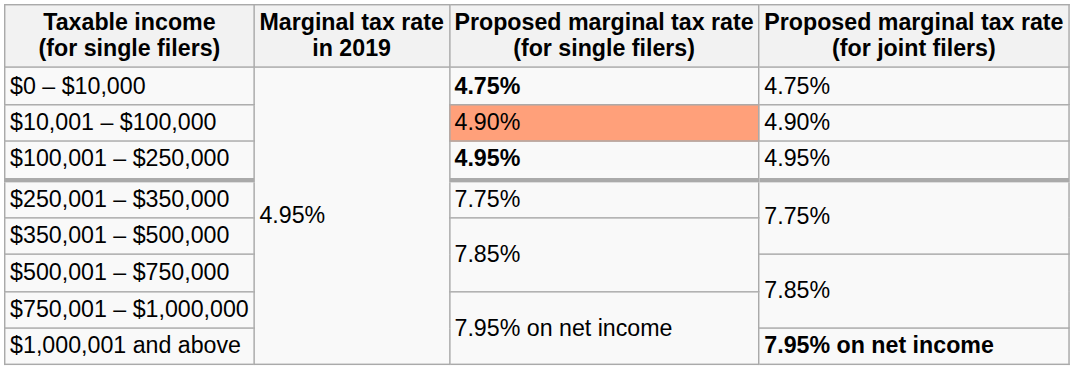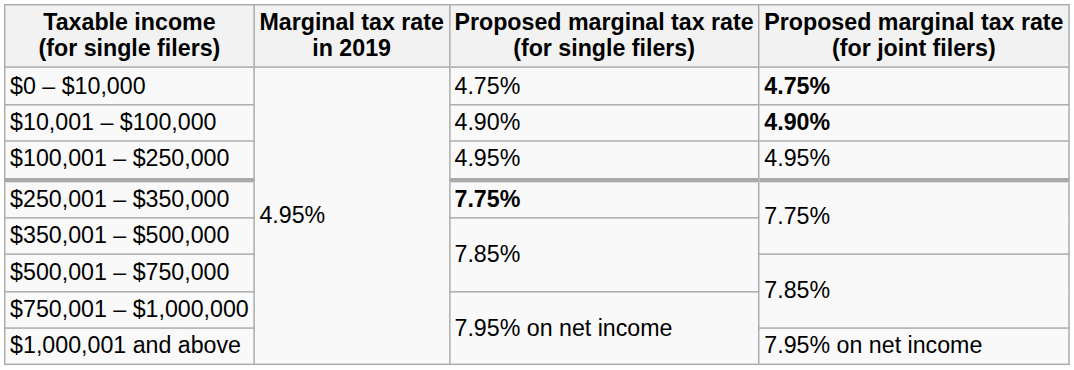(487, 85) bold -> (487, 85) normal
(797, 85) normal -> (797, 85) bold
(487, 122) lightsalmon background -> (487, 122) no background
(797, 122) normal -> (797, 122) bold
(487, 159) bold -> (487, 159) normal
(487, 199) normal -> (487, 199) bold
(879, 346) bold -> (873, 346) normal
